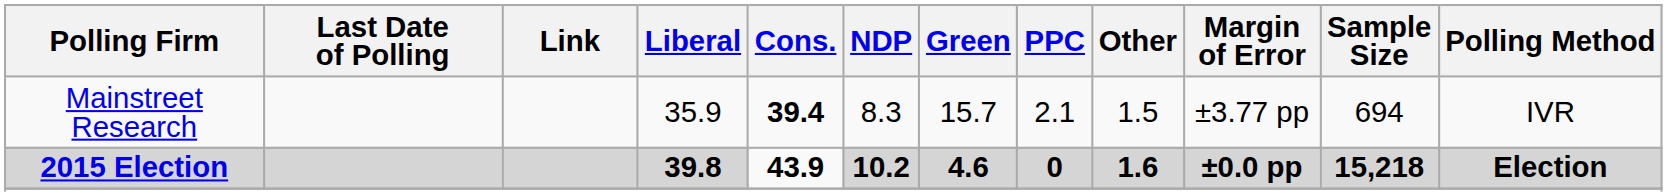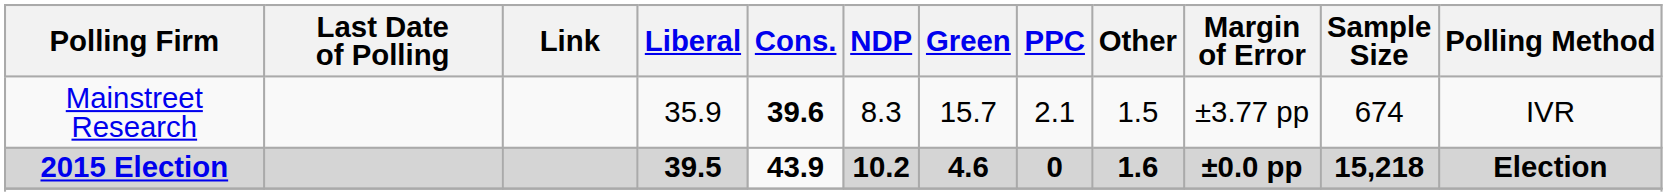(796, 112) 39.4 -> (796, 112) 39.6
(1379, 112) 694 -> (1379, 112) 674
(693, 168) 39.8 -> (693, 168) 39.5
